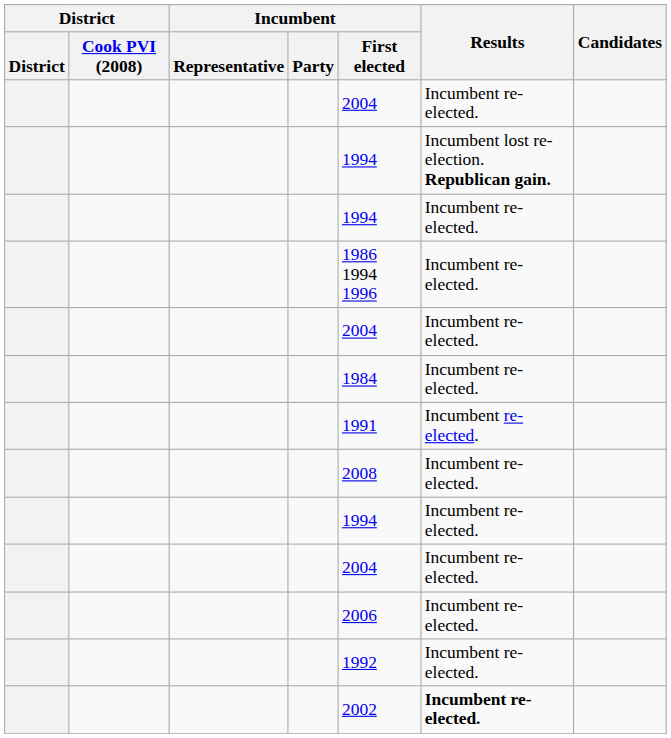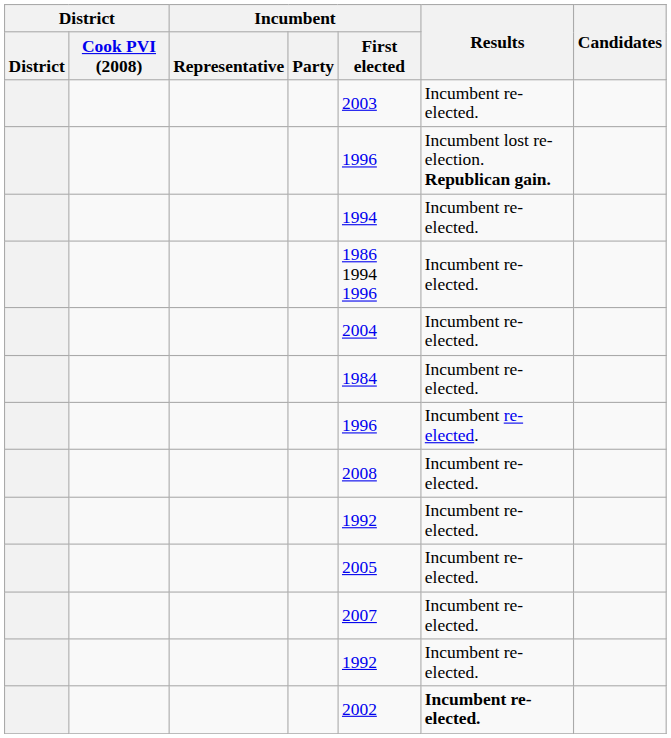(359, 103) 2004 -> (359, 103) 2003
(359, 160) 1994 -> (359, 160) 1996
(359, 425) 1991 -> (359, 425) 1996
(359, 520) 1994 -> (359, 520) 1992
(359, 567) 2004 -> (359, 567) 2005
(359, 615) 2006 -> (359, 615) 2007
